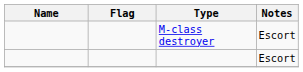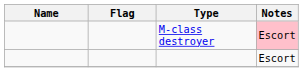(277, 35) no background -> (277, 35) pink background
